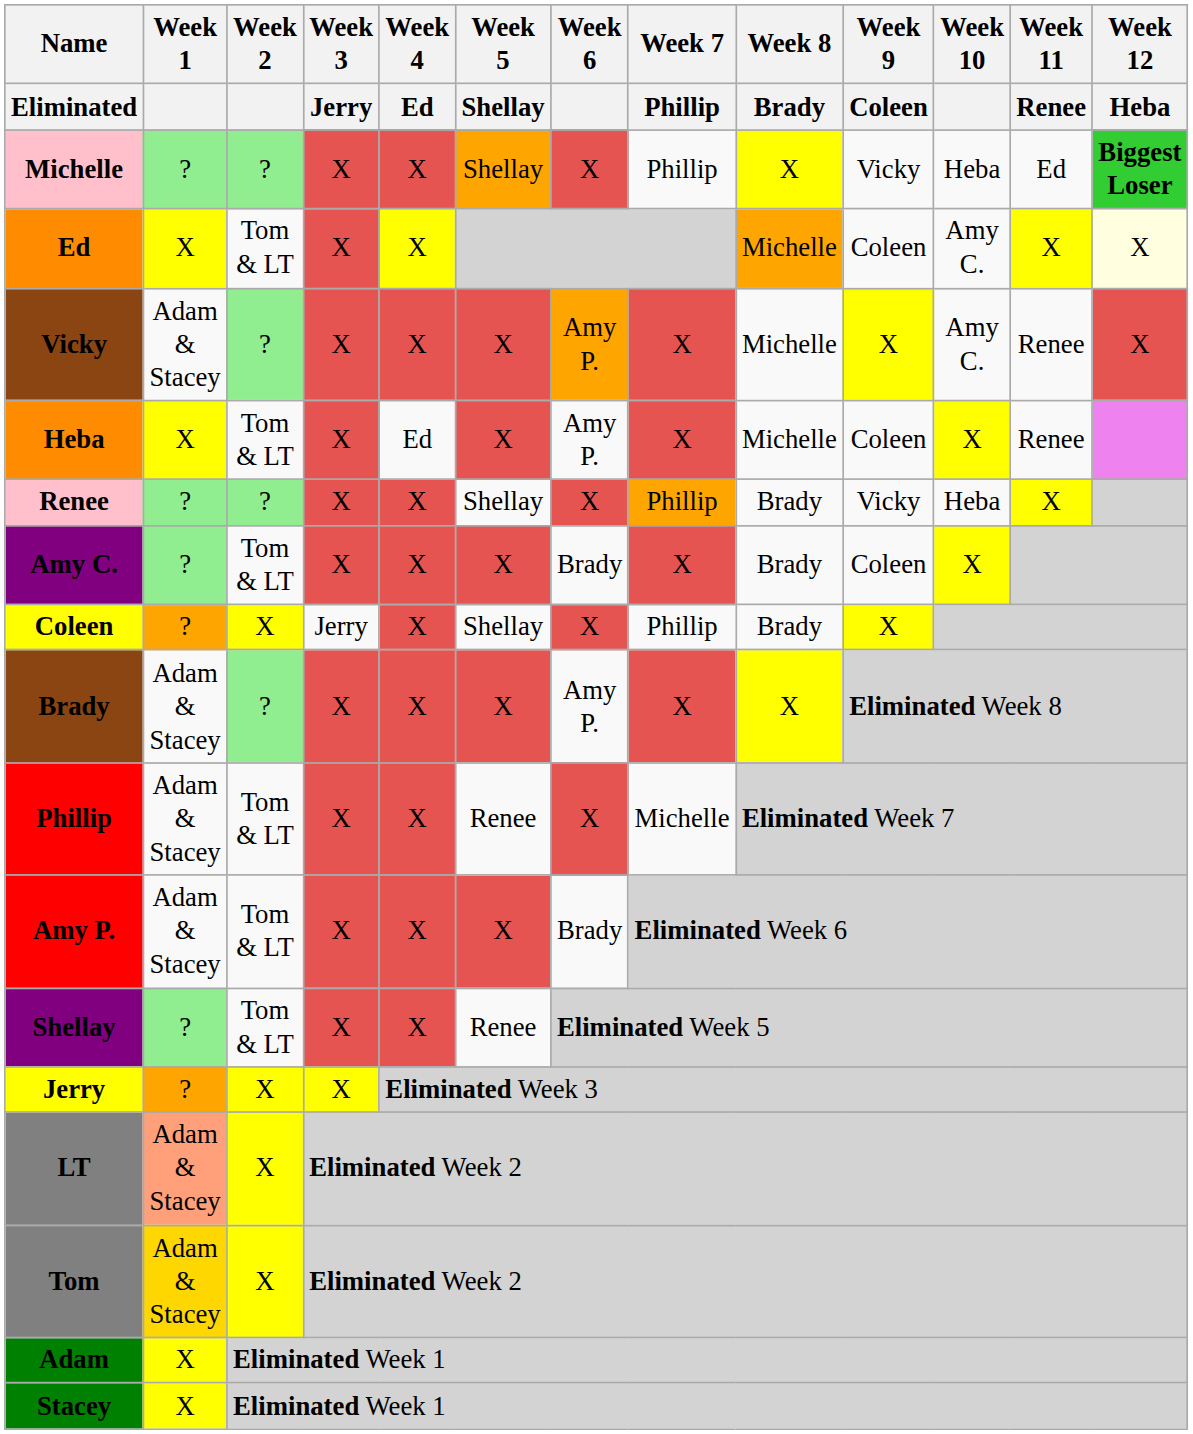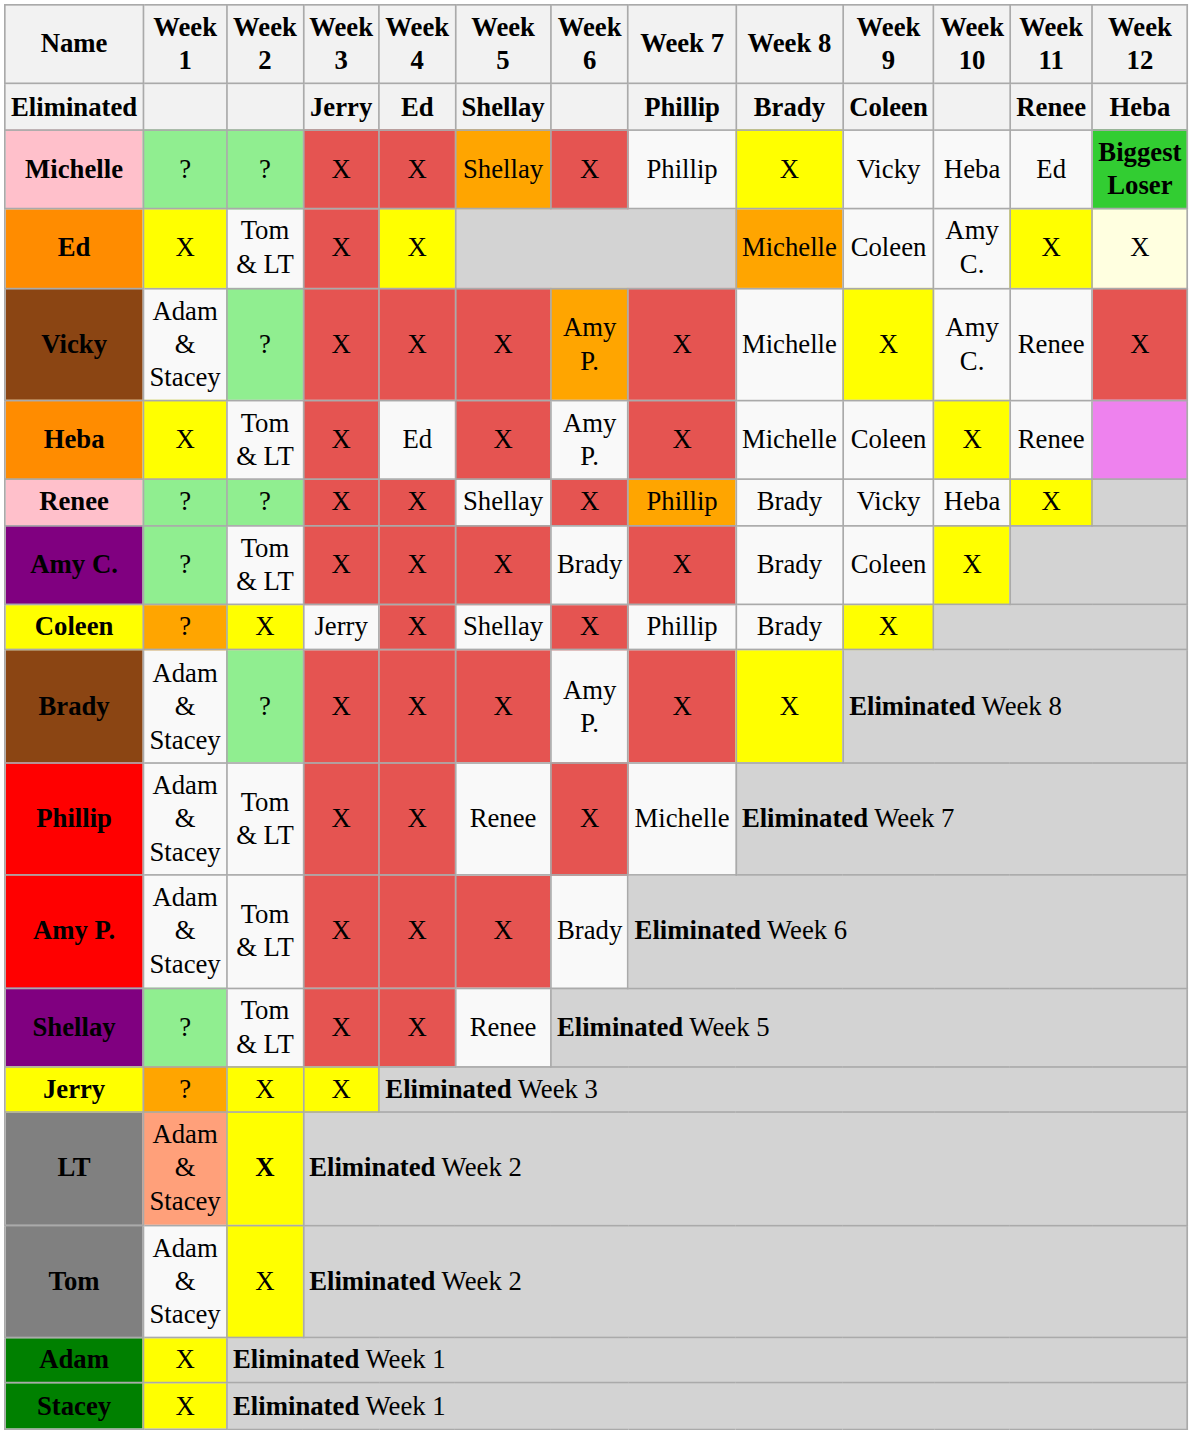(265, 1168) normal -> (265, 1168) bold
(185, 1280) gold background -> (185, 1280) no background
